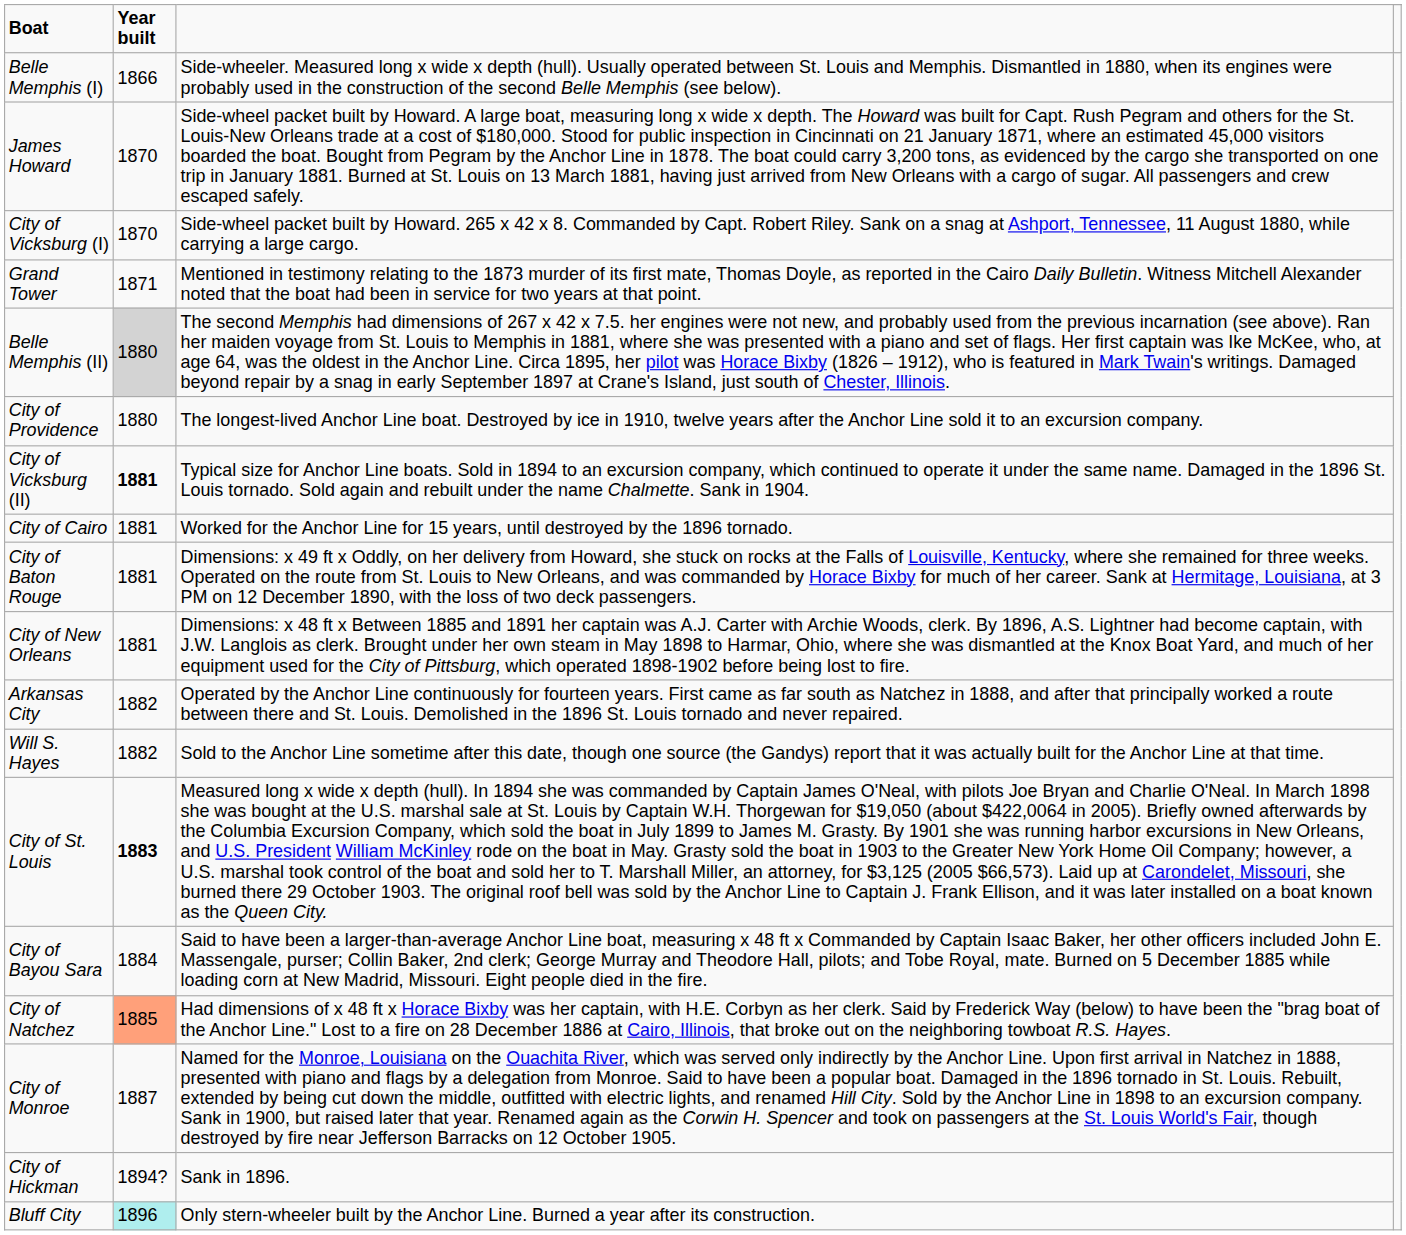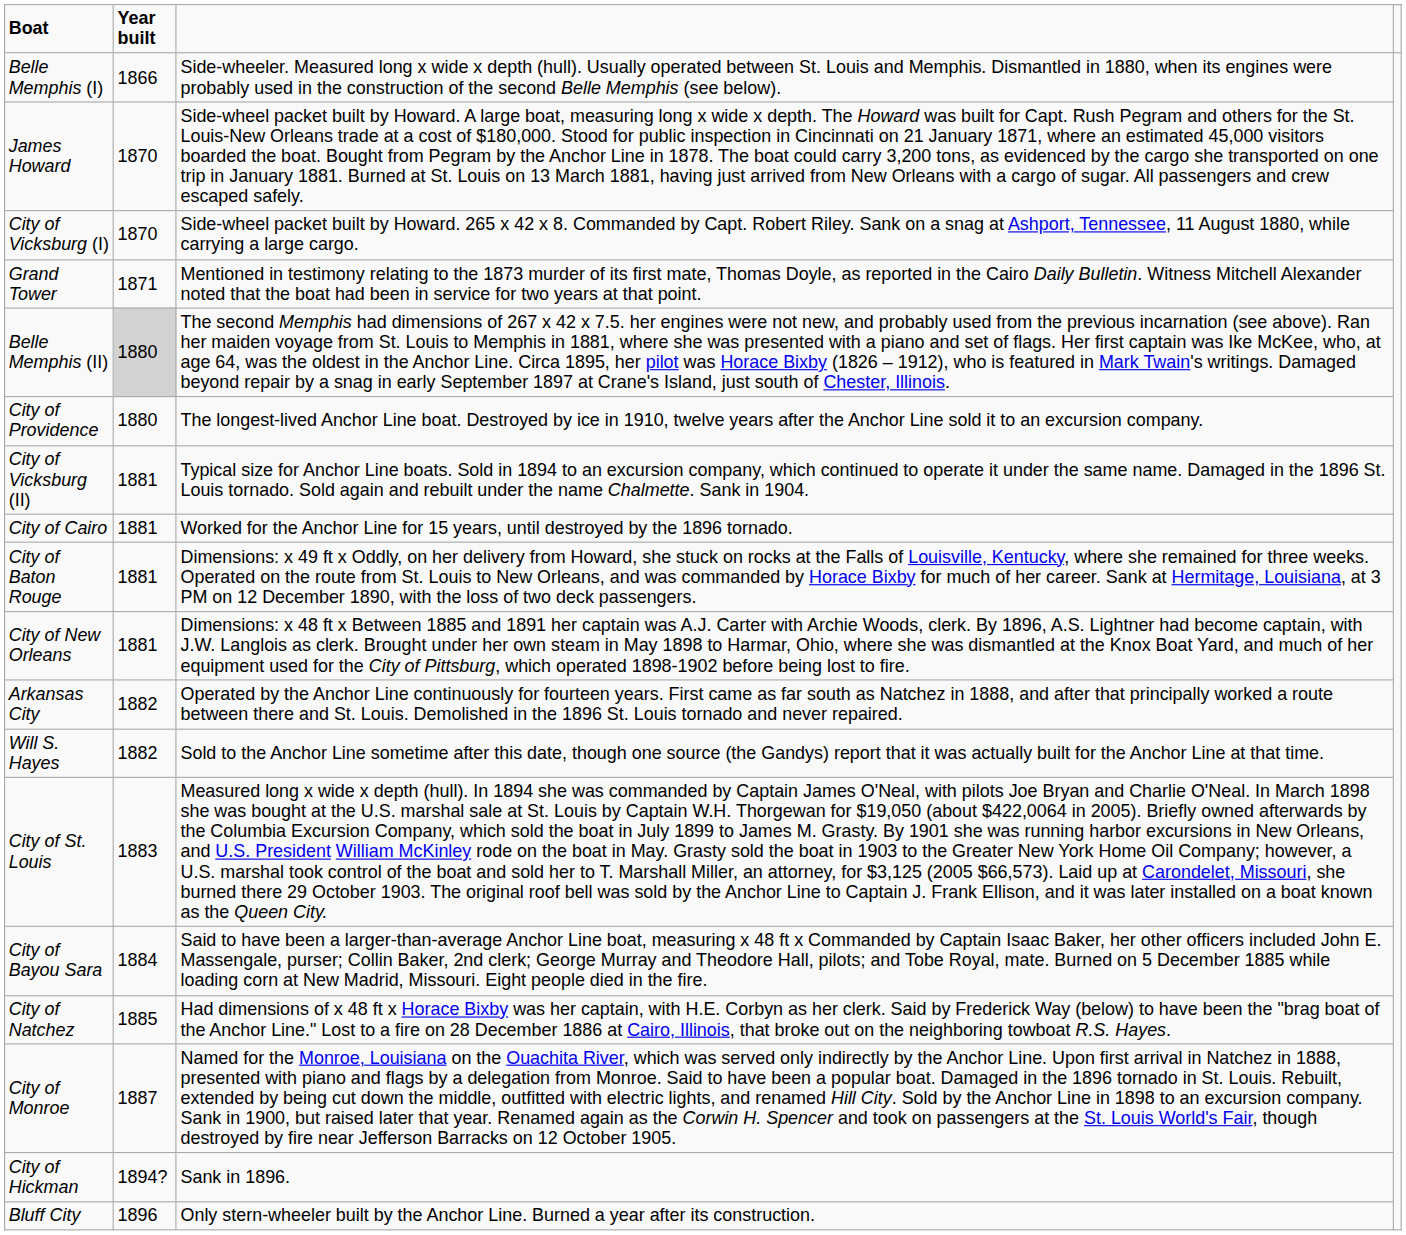(138, 479) bold -> (138, 479) normal
(138, 851) bold -> (138, 851) normal
(138, 1019) lightsalmon background -> (138, 1019) no background
(138, 1215) paleturquoise background -> (138, 1215) no background
